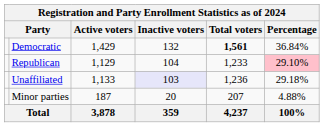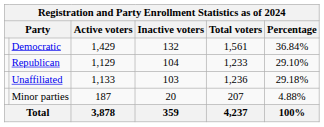(236, 46) bold -> (236, 46) normal
(292, 63) pink background -> (292, 63) no background
(171, 79) lavender background -> (171, 79) no background
